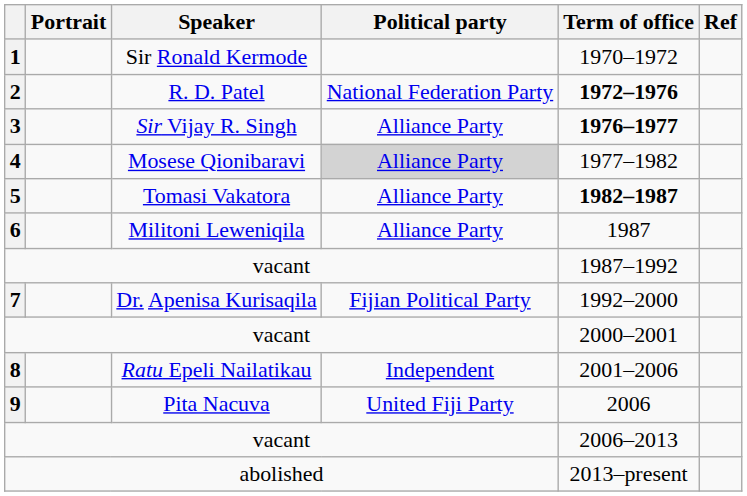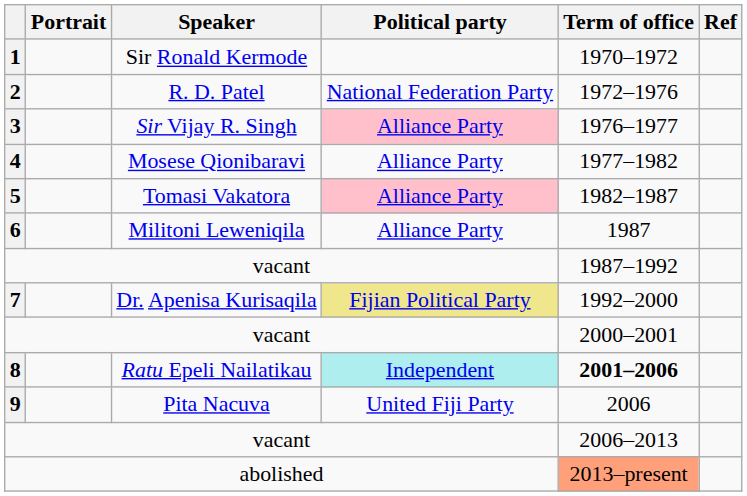(629, 91) bold -> (629, 91) normal
(440, 126) no background -> (440, 126) pink background
(629, 126) bold -> (629, 126) normal
(440, 160) lightgrey background -> (440, 160) no background
(440, 195) no background -> (440, 195) pink background
(629, 195) bold -> (629, 195) normal
(440, 299) no background -> (440, 299) khaki background
(440, 369) no background -> (440, 369) paleturquoise background
(629, 369) normal -> (629, 369) bold
(629, 473) no background -> (629, 473) lightsalmon background
